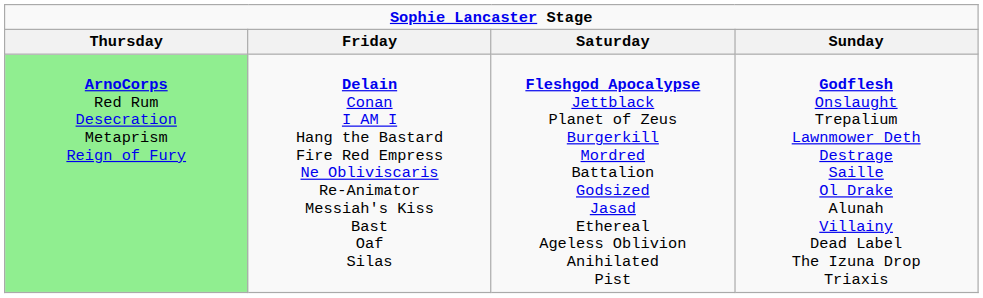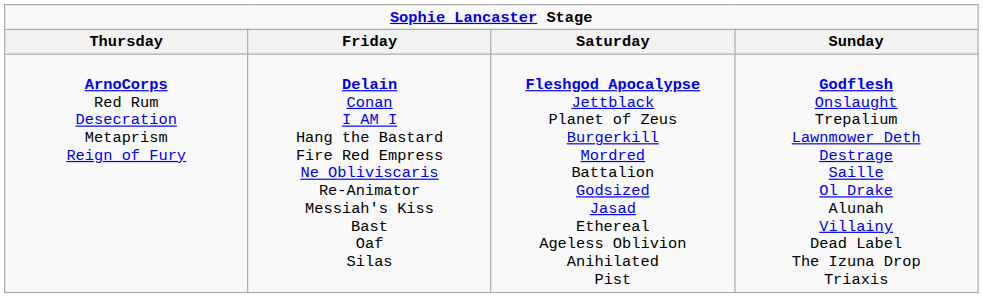(126, 120) lightgreen background -> (126, 120) no background
